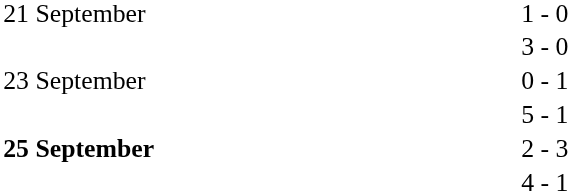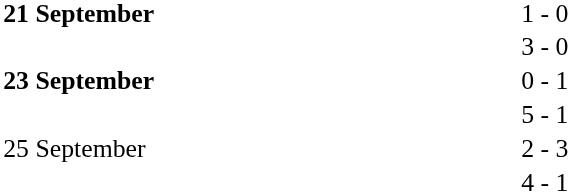(74, 13) normal -> (79, 13) bold
(74, 80) normal -> (79, 80) bold
(79, 148) bold -> (74, 148) normal
